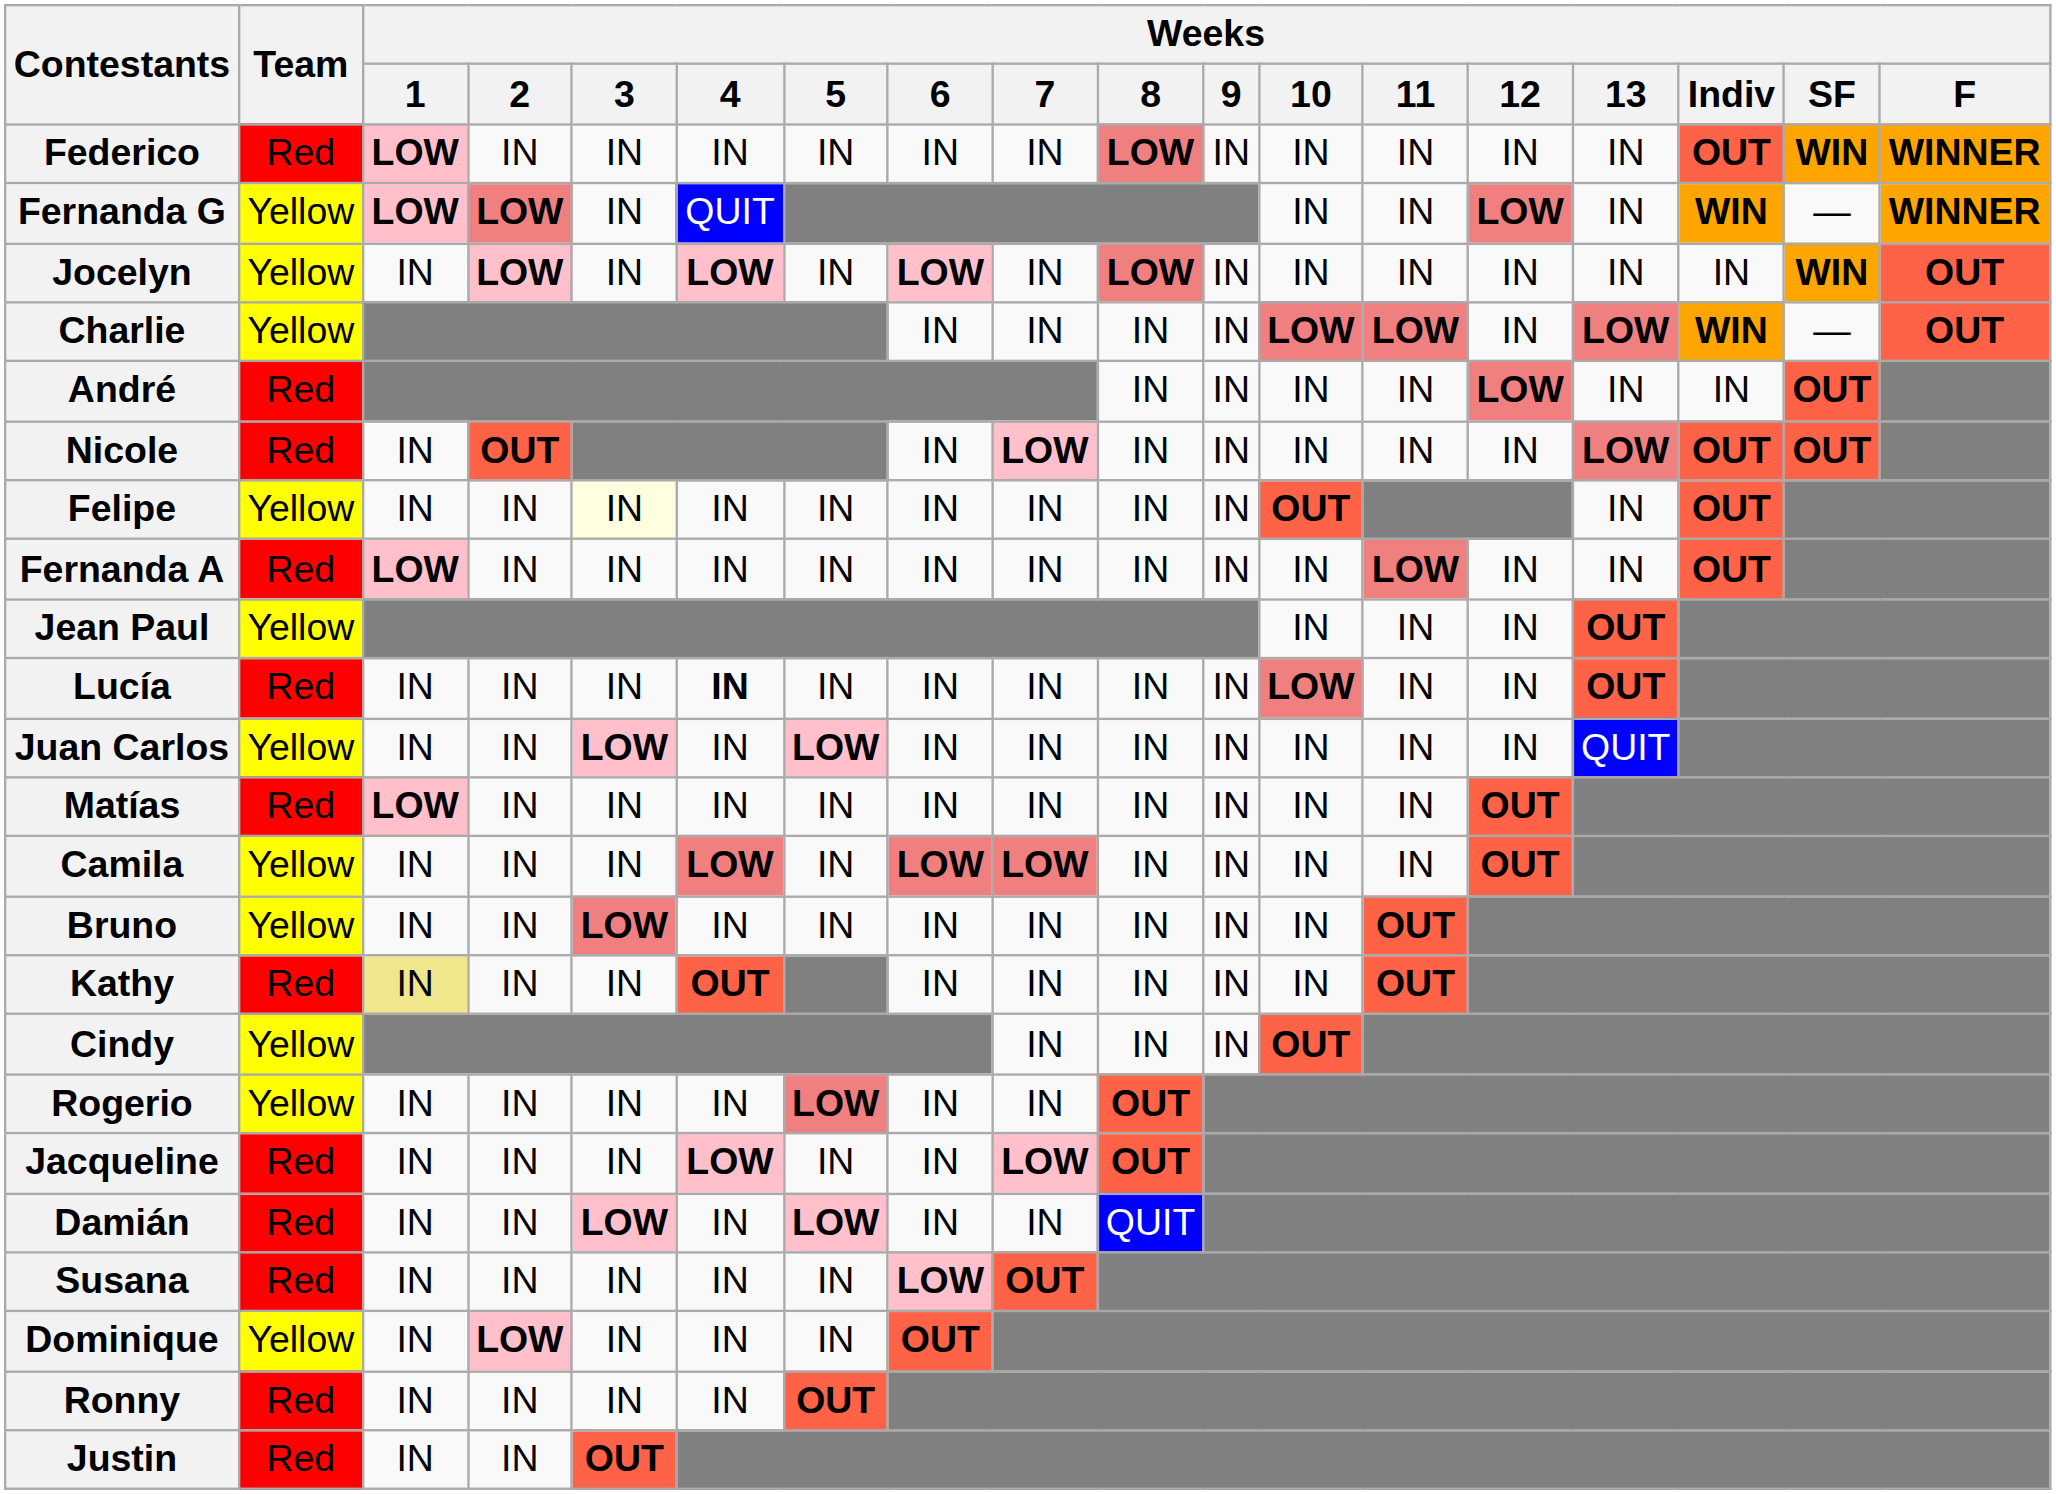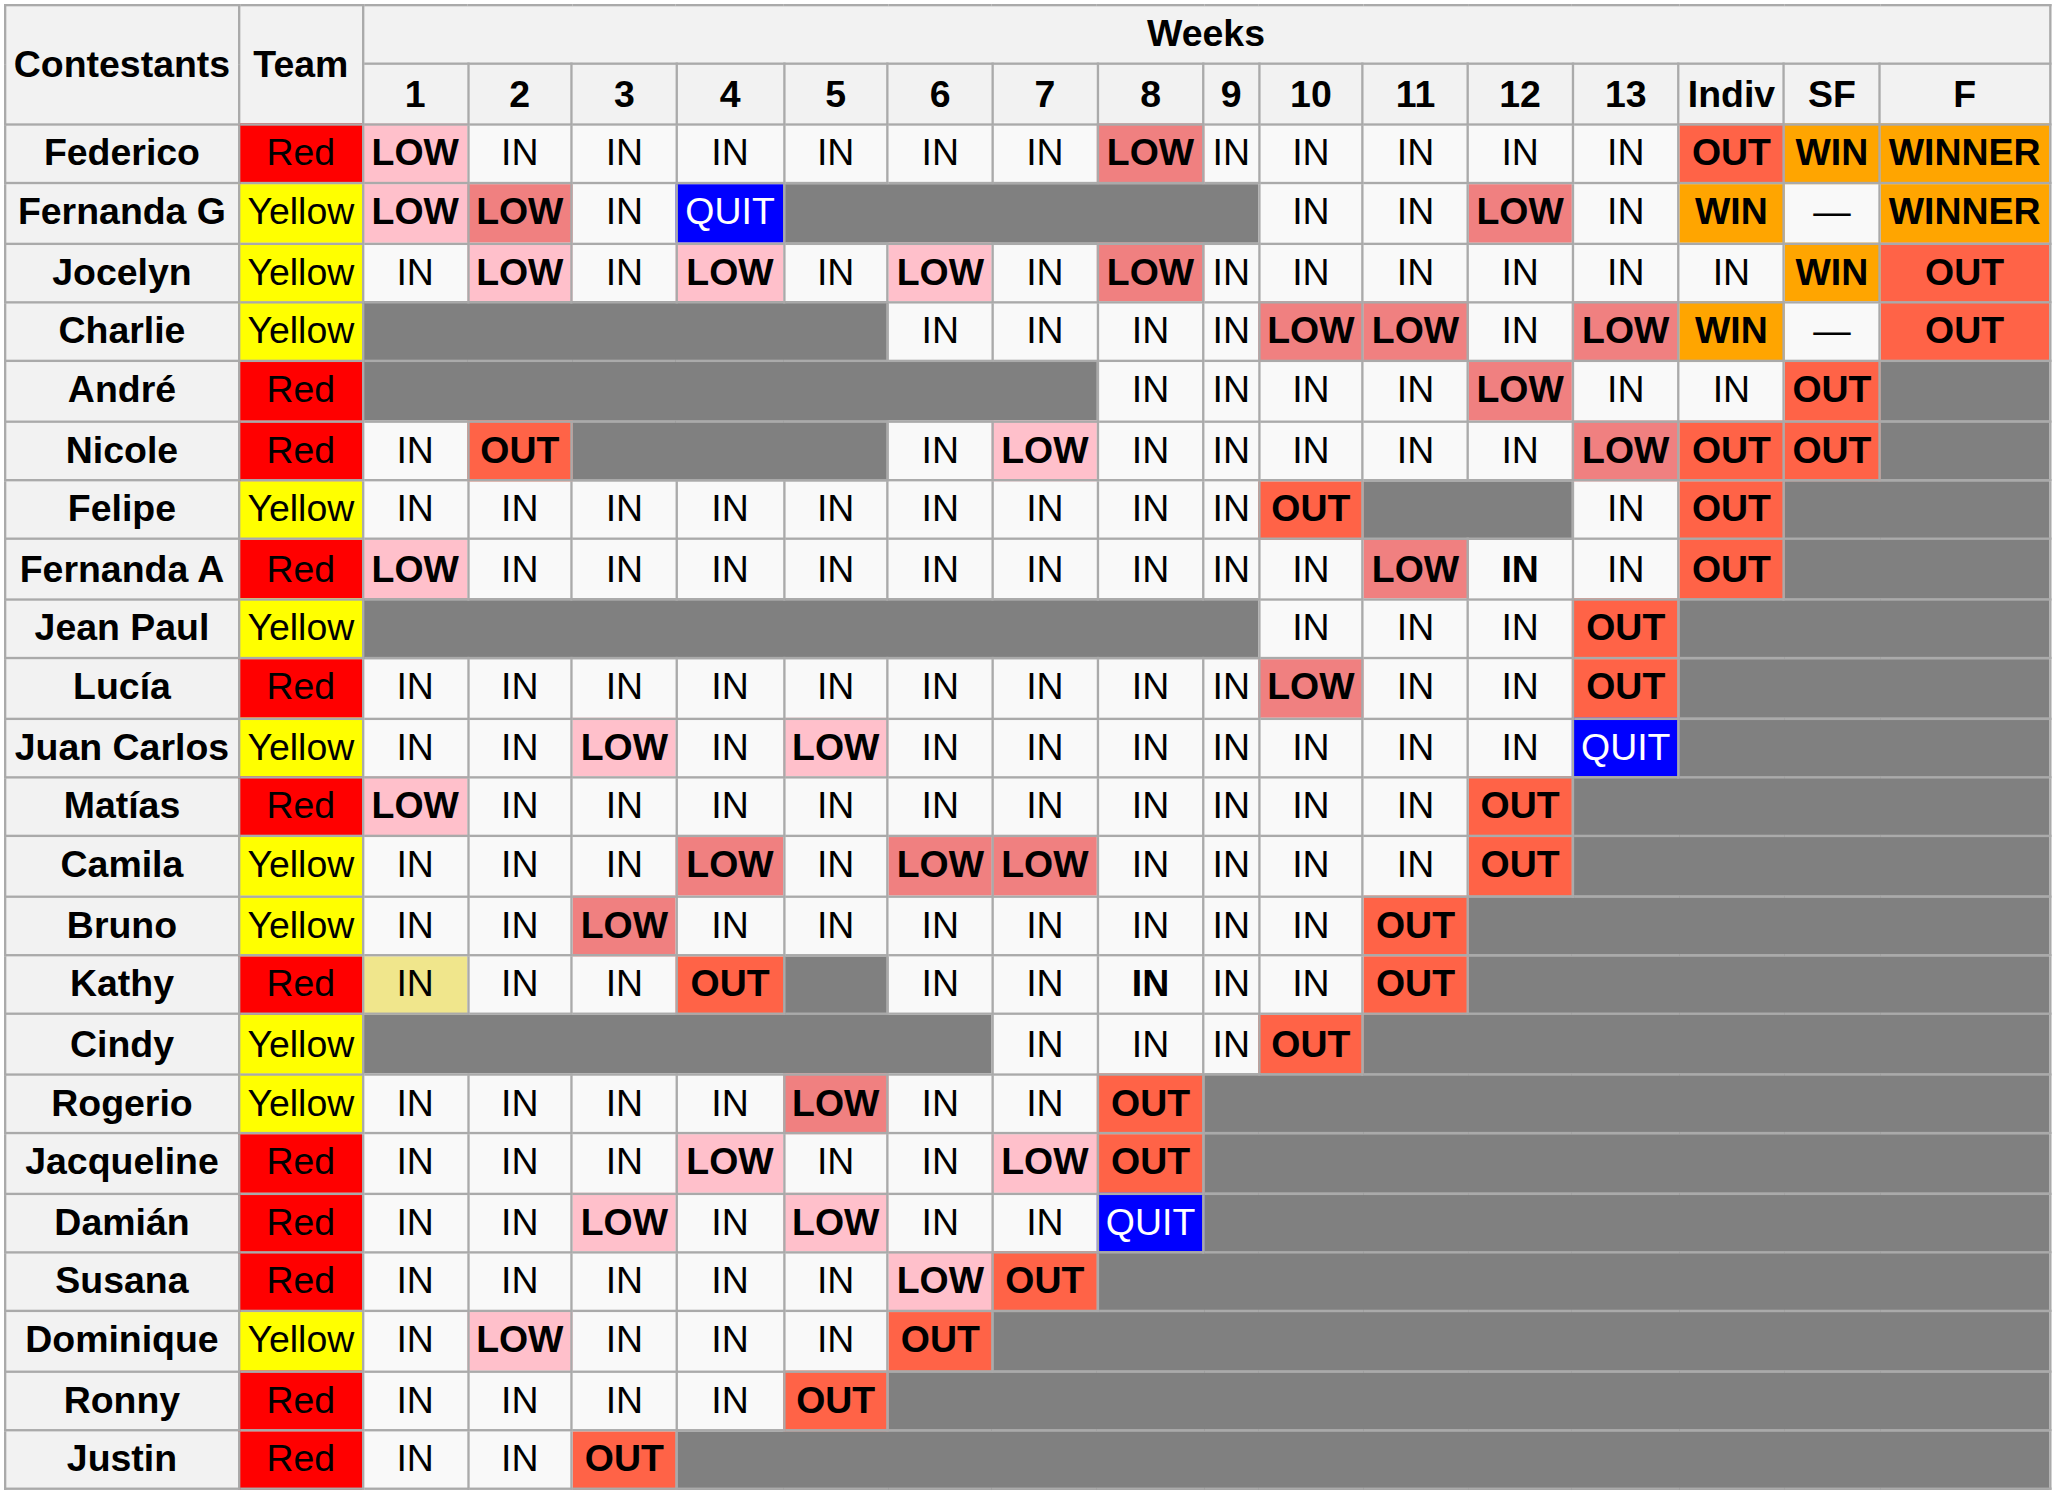(624, 509) lightyellow background -> (624, 509) no background
(1520, 568) normal -> (1520, 568) bold
(730, 687) bold -> (730, 687) normal
(1151, 984) normal -> (1151, 984) bold
